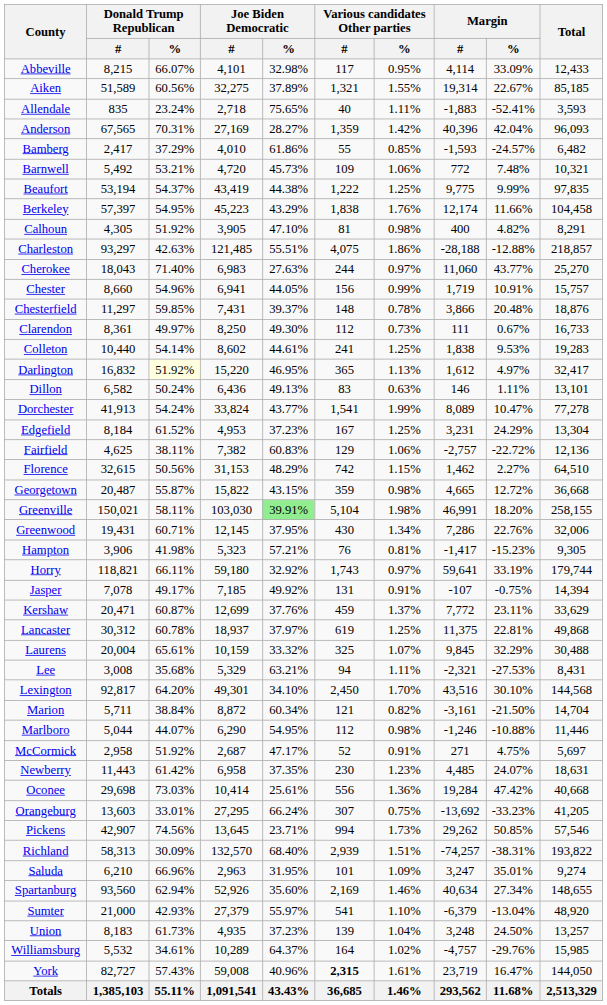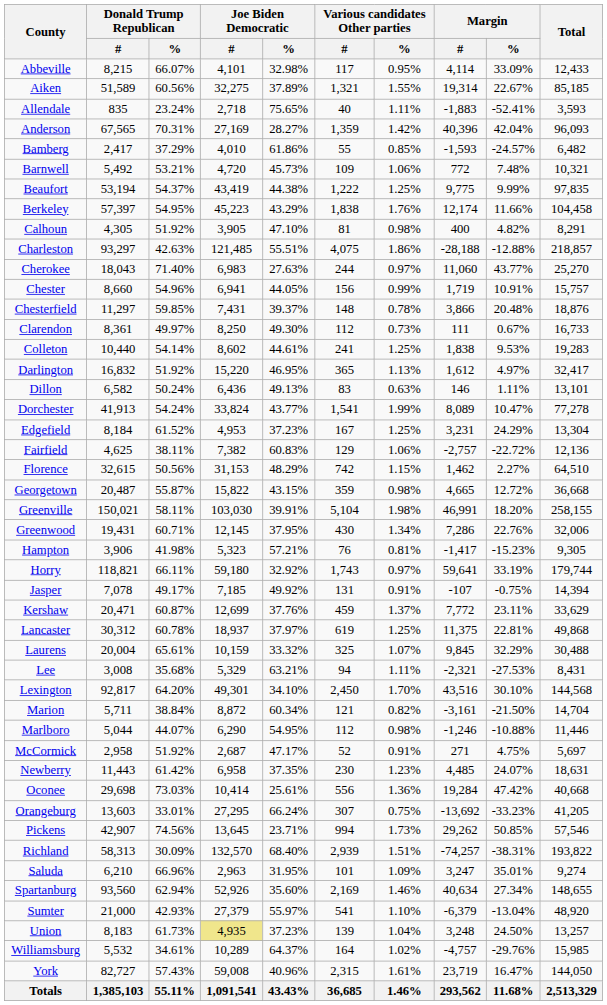(175, 369) lightyellow background -> (175, 369) no background
(289, 509) lightgreen background -> (289, 509) no background
(232, 930) no background -> (232, 930) khaki background
(344, 970) bold -> (344, 970) normal
